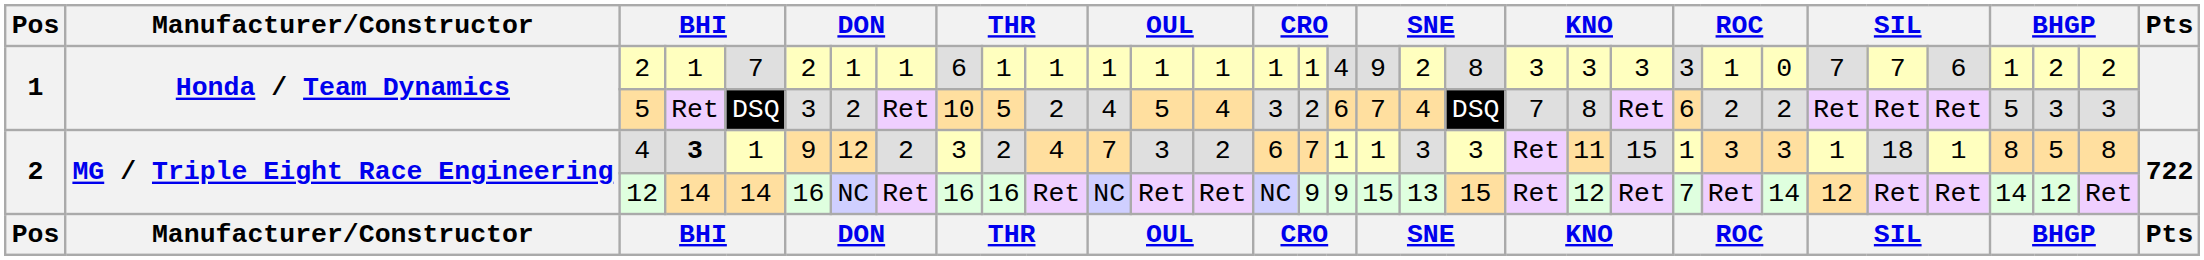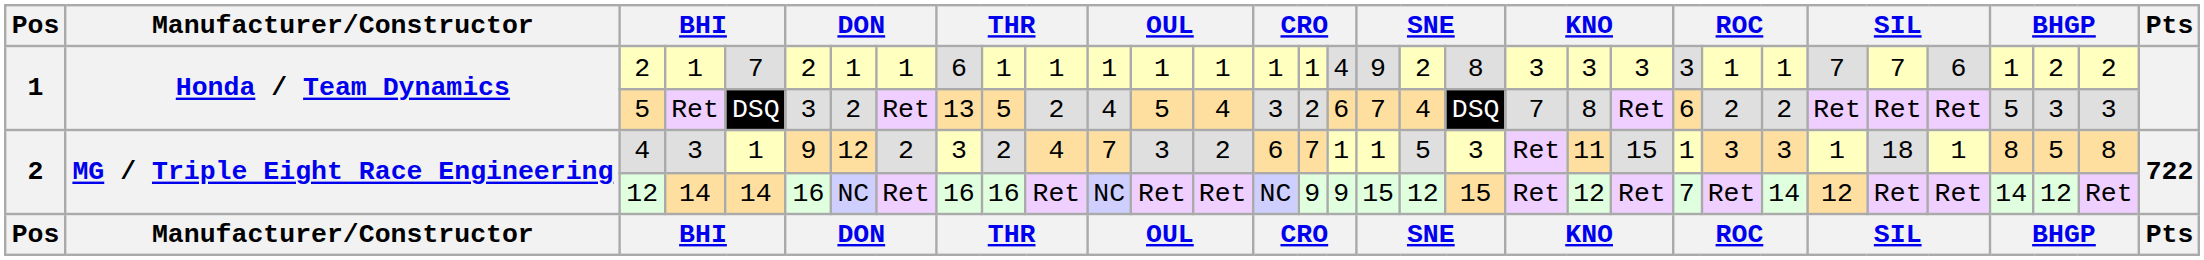(1784, 68) 0 -> (1784, 68) 1
(959, 110) 10 -> (959, 110) 13
(695, 151) bold -> (695, 151) normal
(1423, 151) 3 -> (1423, 151) 5
(1423, 193) 13 -> (1423, 193) 12
